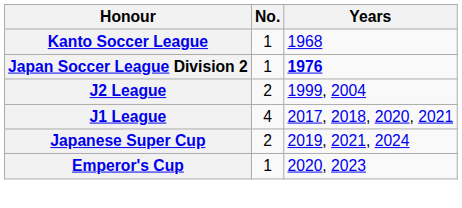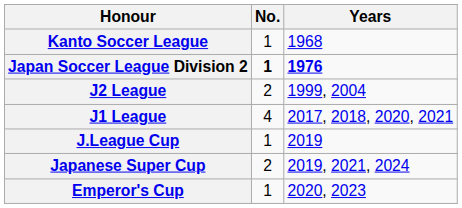(268, 66) normal -> (268, 66) bold
+ row: (128, 141)
